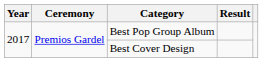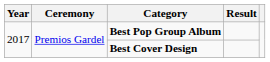(162, 31) normal -> (165, 31) bold
(152, 48) normal -> (153, 48) bold
